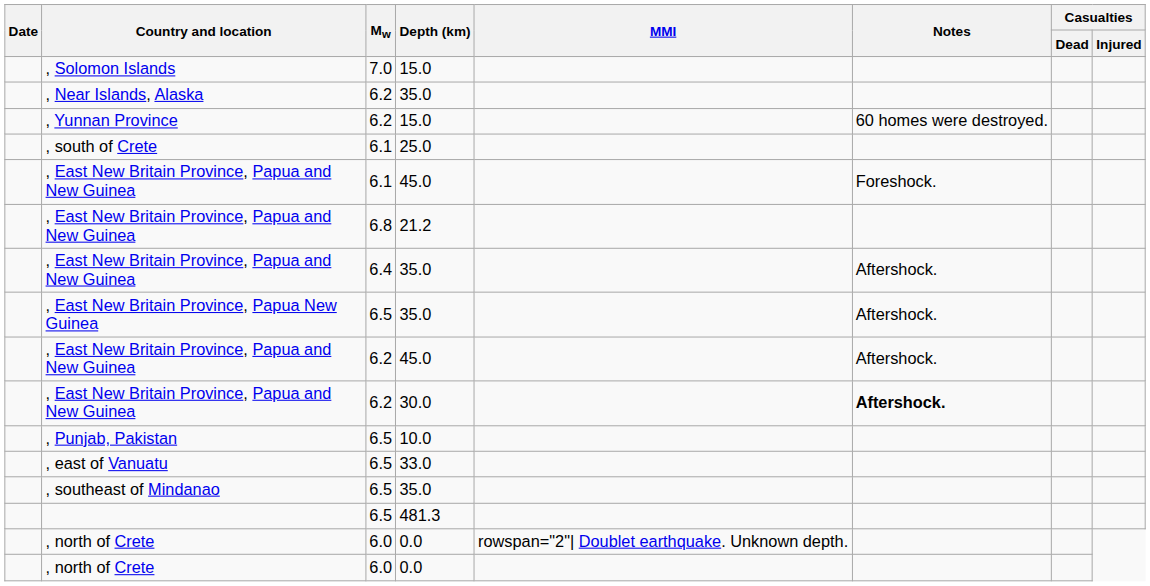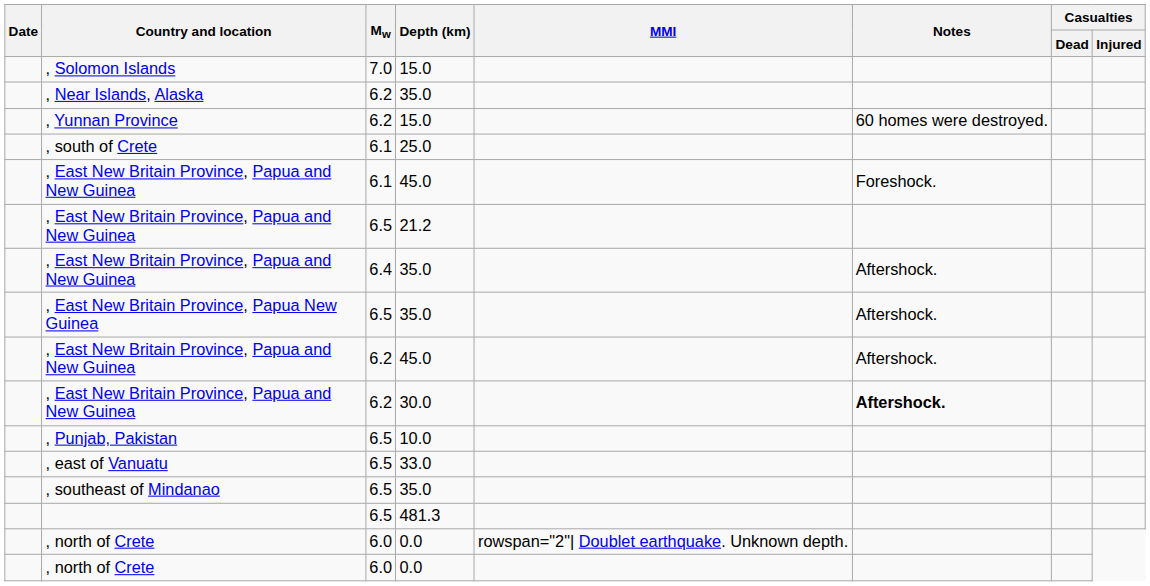(381, 226) 6.8 -> (381, 226) 6.5
